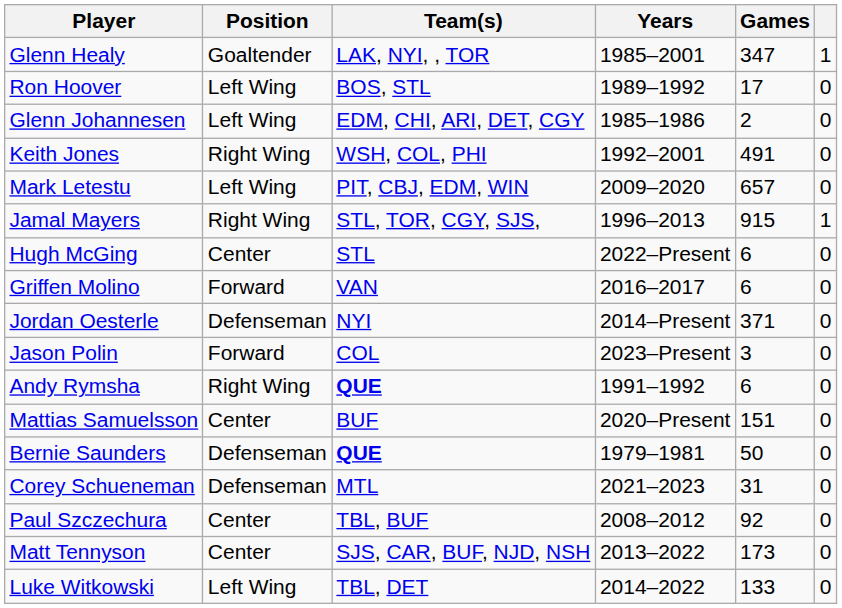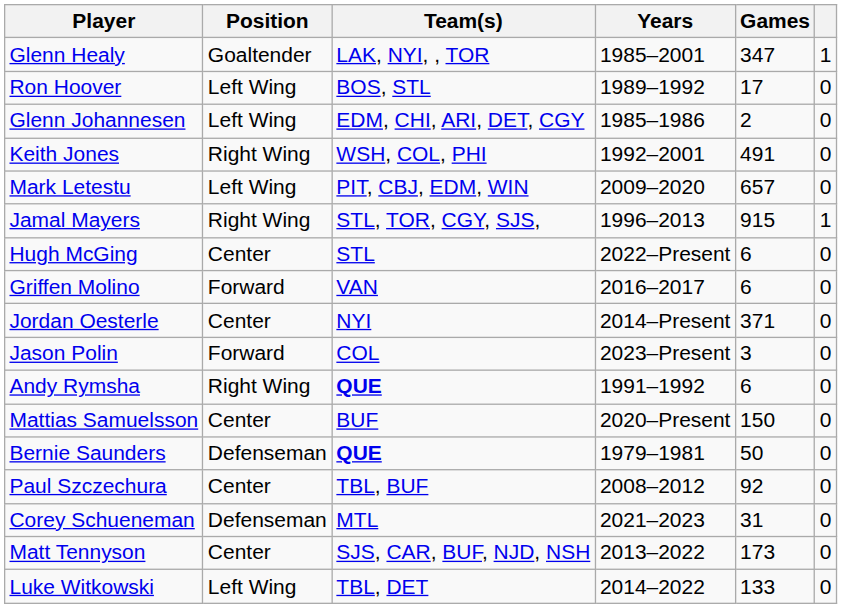(267, 320) Defenseman -> (239, 320) Center
(758, 420) 151 -> (758, 420) 150
rows swapped: (102, 486) <-> (88, 519)
